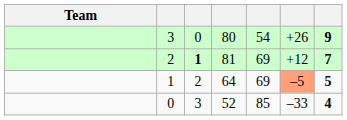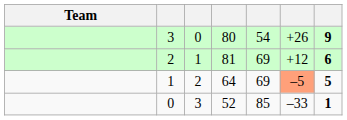(198, 59) bold -> (198, 59) normal
(328, 59) 7 -> (328, 59) 6
(328, 103) 4 -> (328, 103) 1
